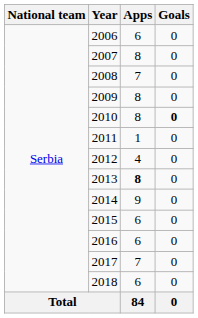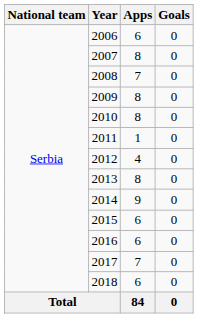(174, 117) bold -> (174, 117) normal
(138, 179) bold -> (138, 179) normal
